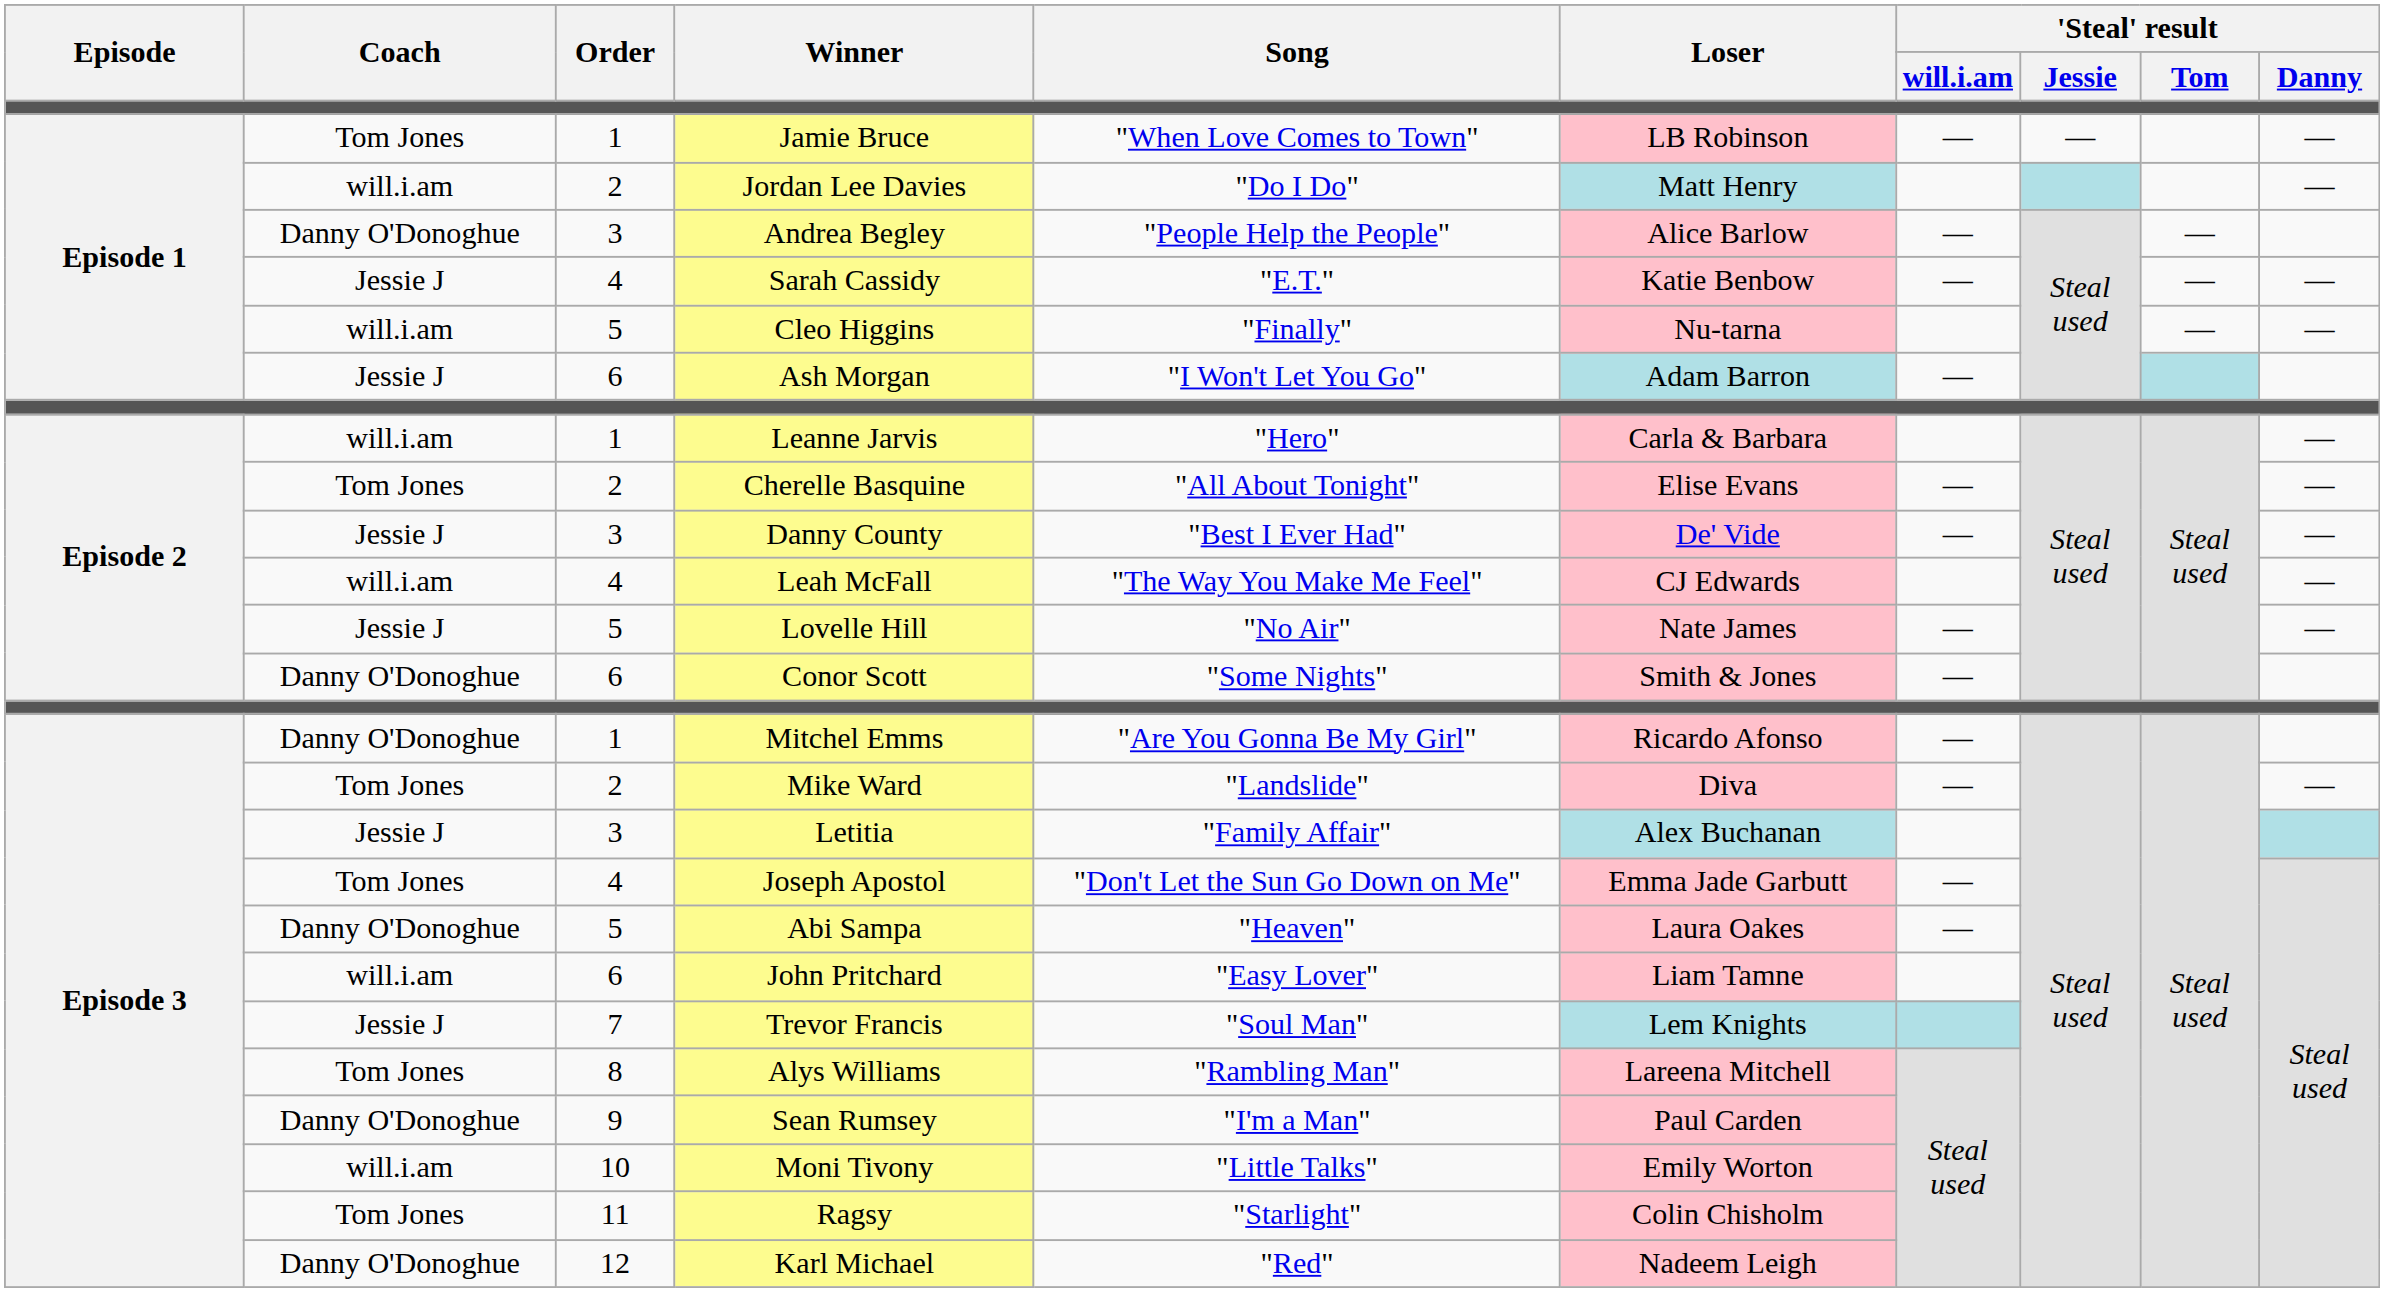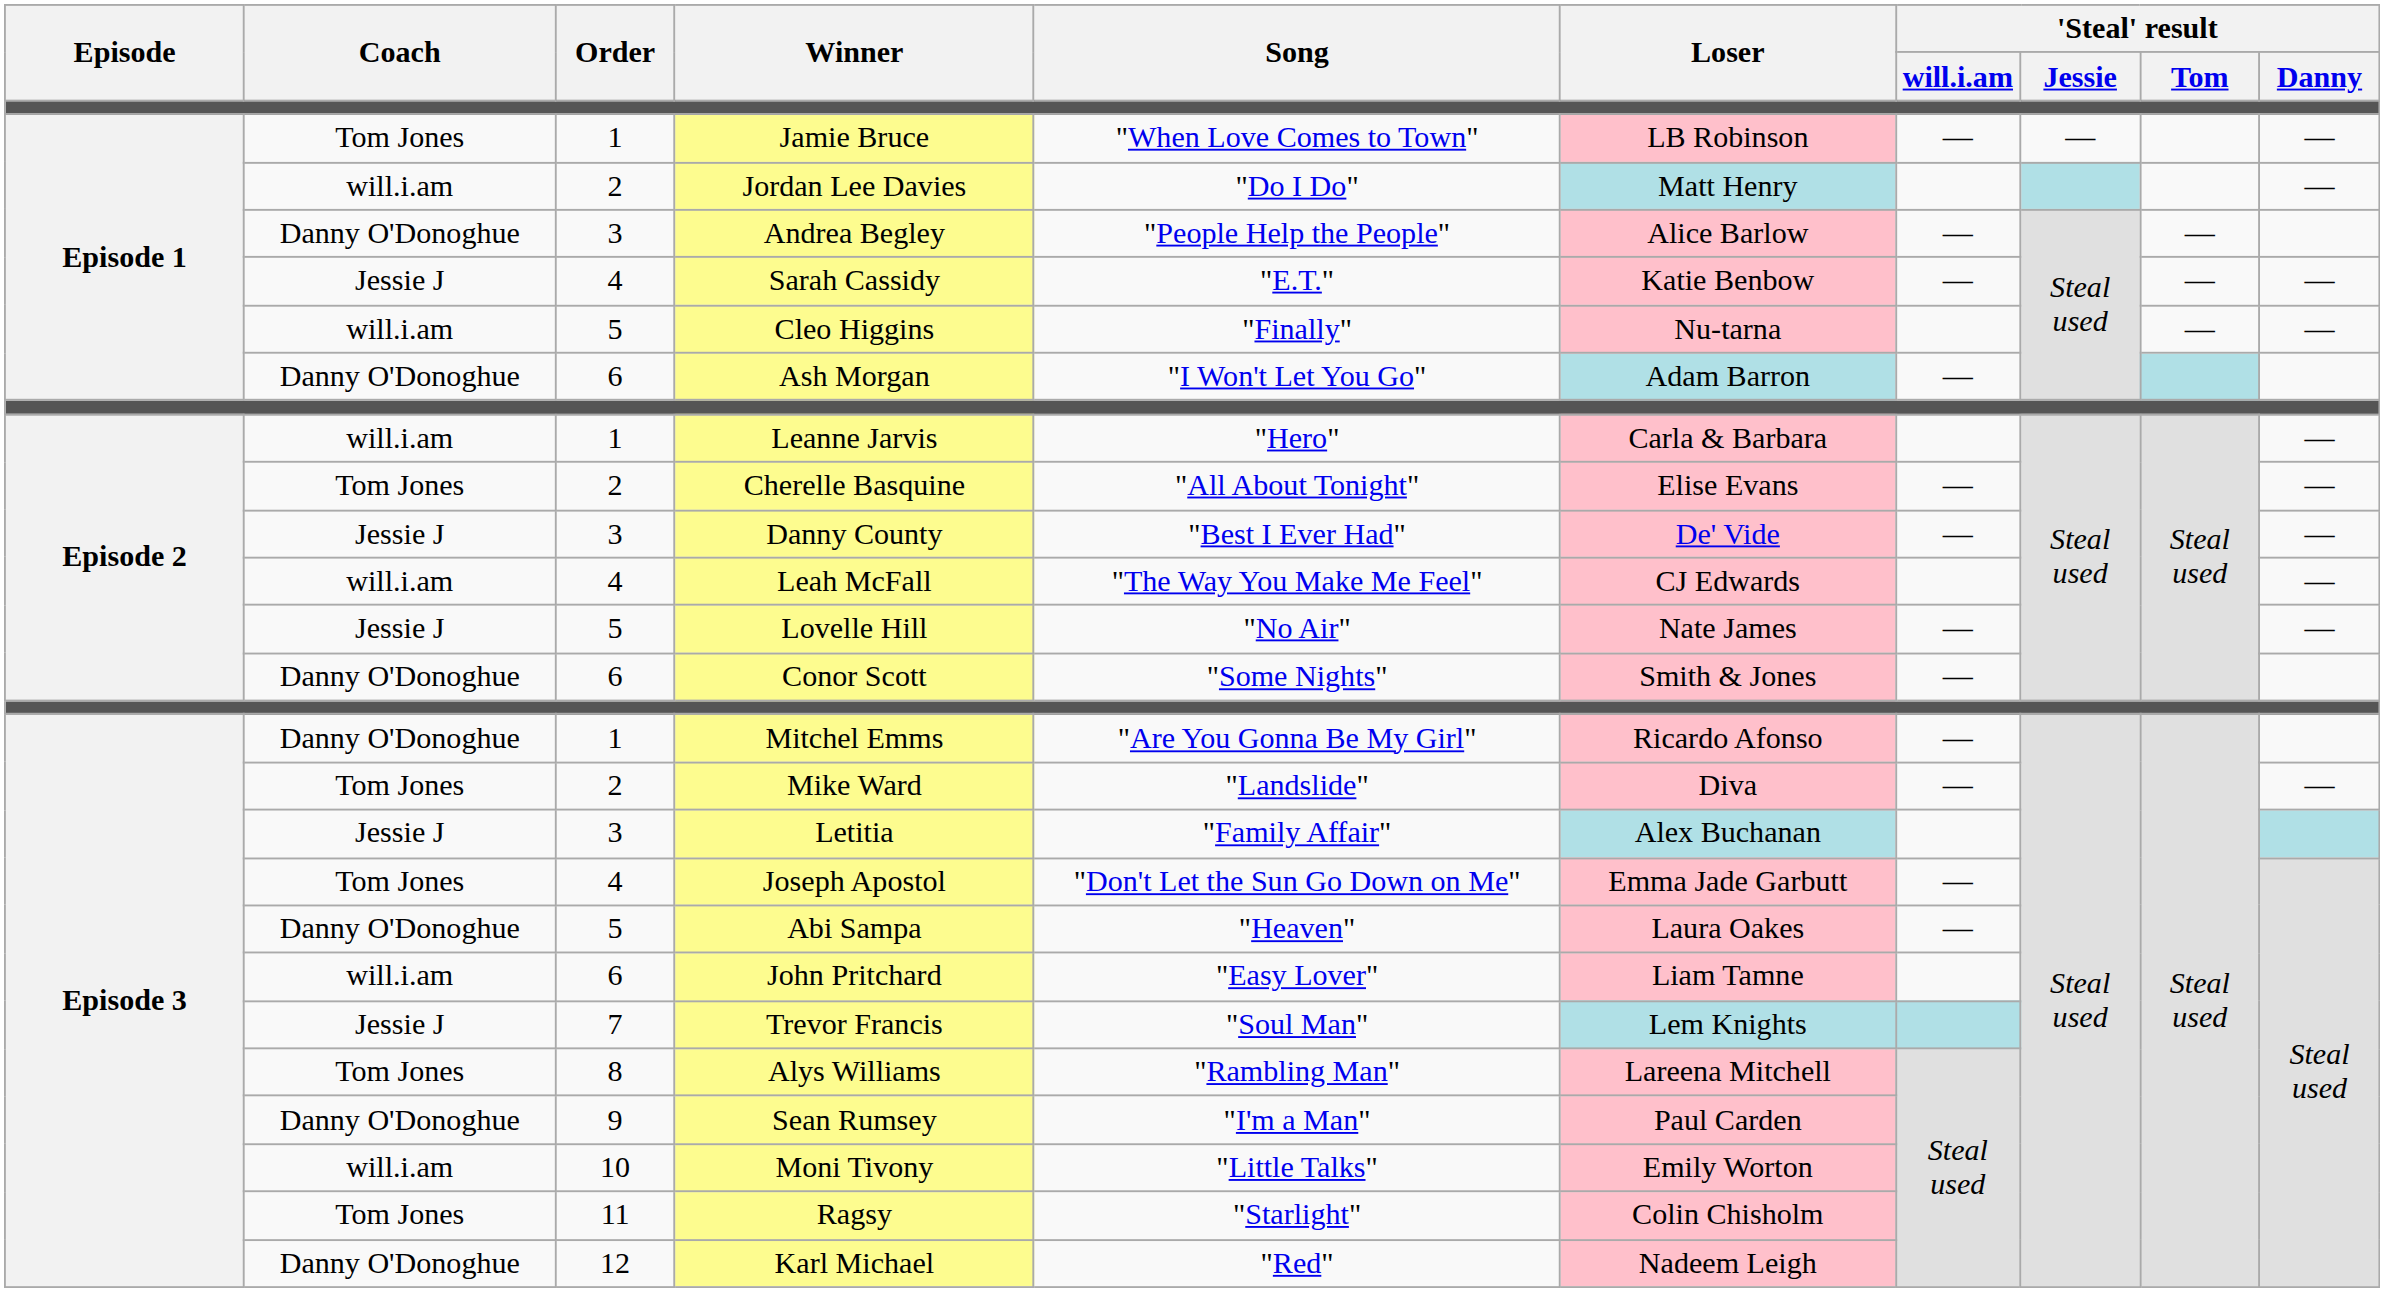(400, 376) Jessie J -> (400, 376) Danny O'Donoghue
